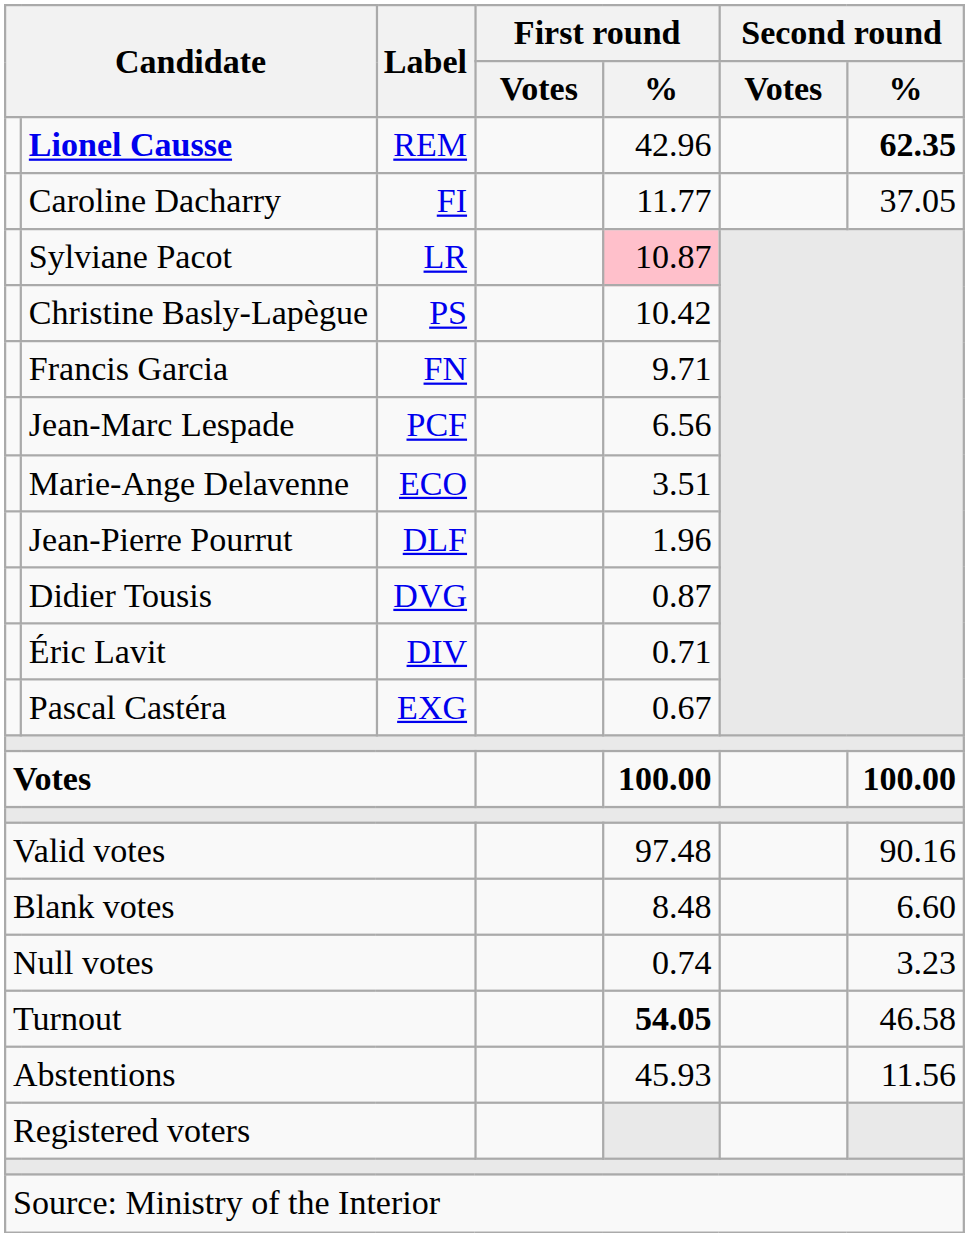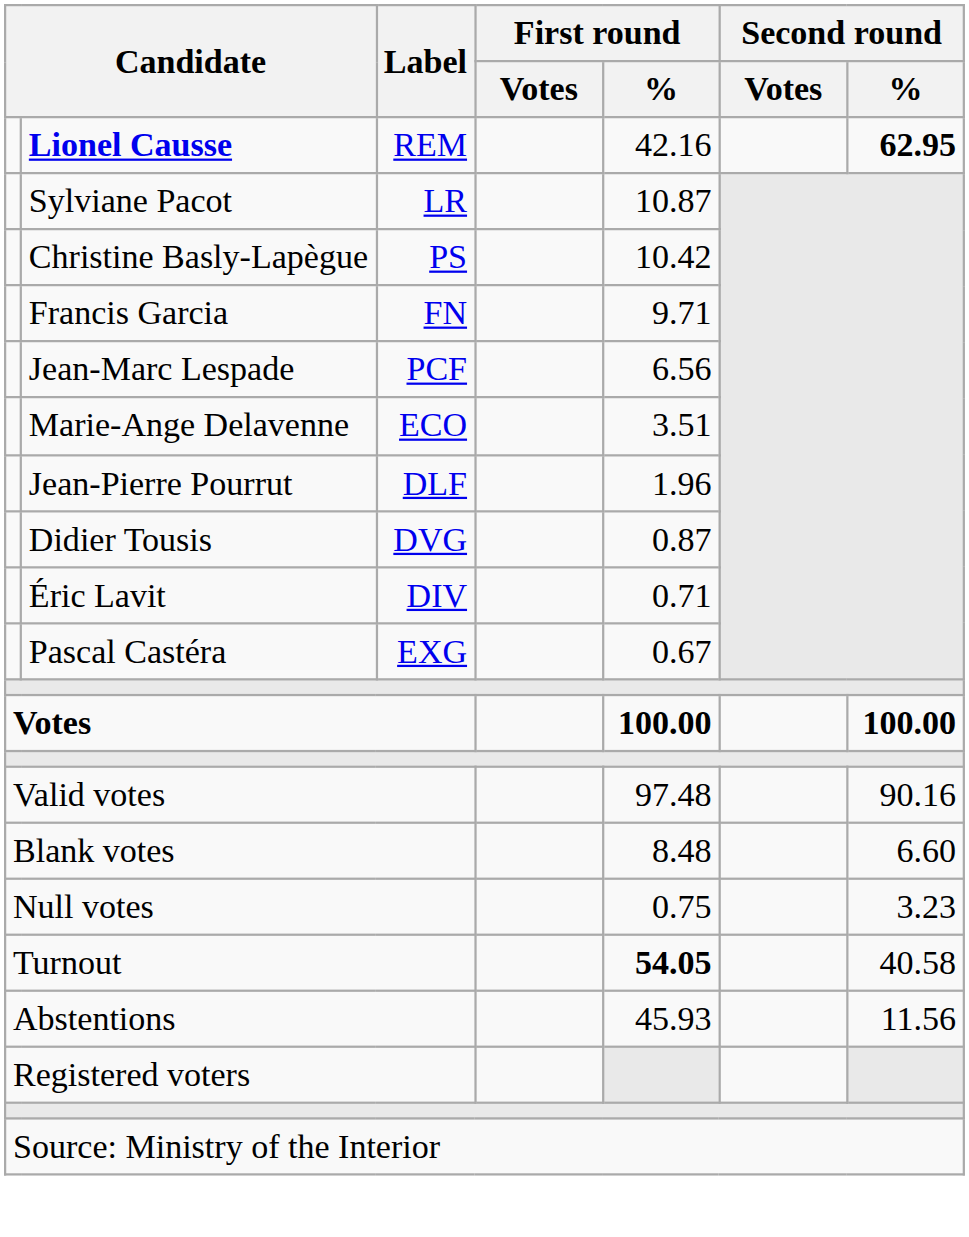(673, 145) 42.96 -> (673, 145) 42.16
(918, 145) 62.35 -> (918, 145) 62.95
- row: (155, 201)
(673, 257) pink background -> (673, 201) no background
(682, 962) 0.74 -> (682, 906) 0.75
(918, 1018) 46.58 -> (918, 962) 40.58
